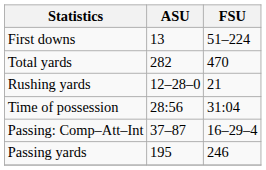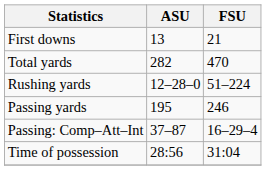(229, 39) 51–224 -> (214, 39) 21
(214, 84) 21 -> (229, 84) 51–224
rows swapped: (47, 153) <-> (63, 107)
